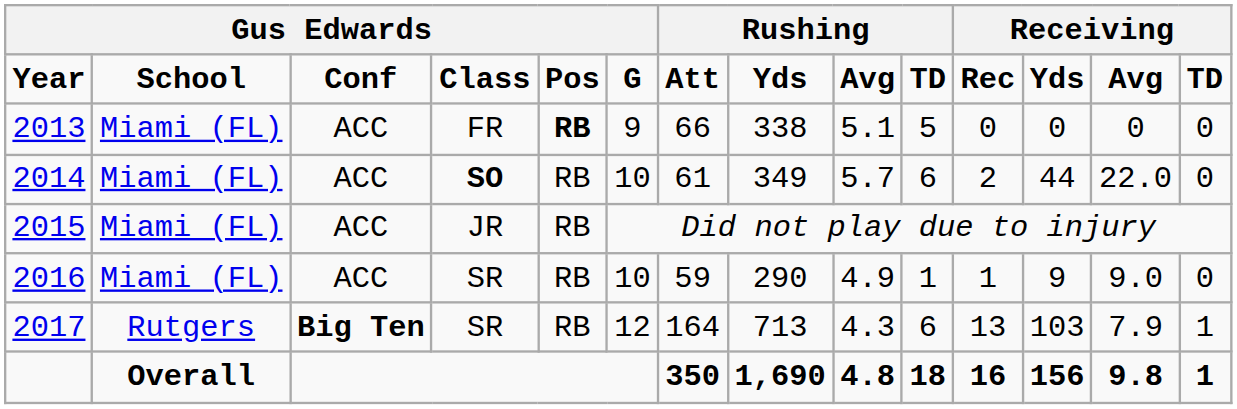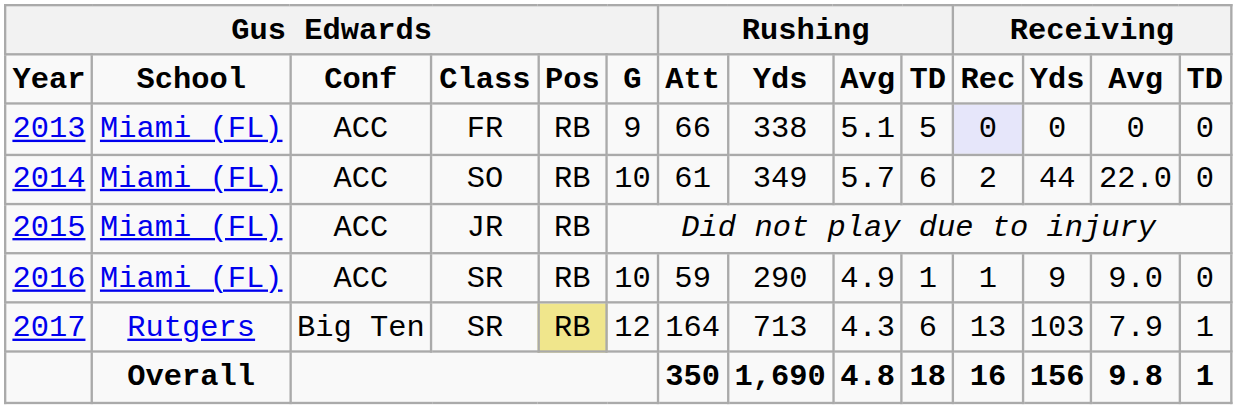(572, 129) bold -> (572, 129) normal
(988, 129) no background -> (988, 129) lavender background
(485, 179) bold -> (485, 179) normal
(361, 327) bold -> (361, 327) normal
(572, 327) no background -> (572, 327) khaki background
